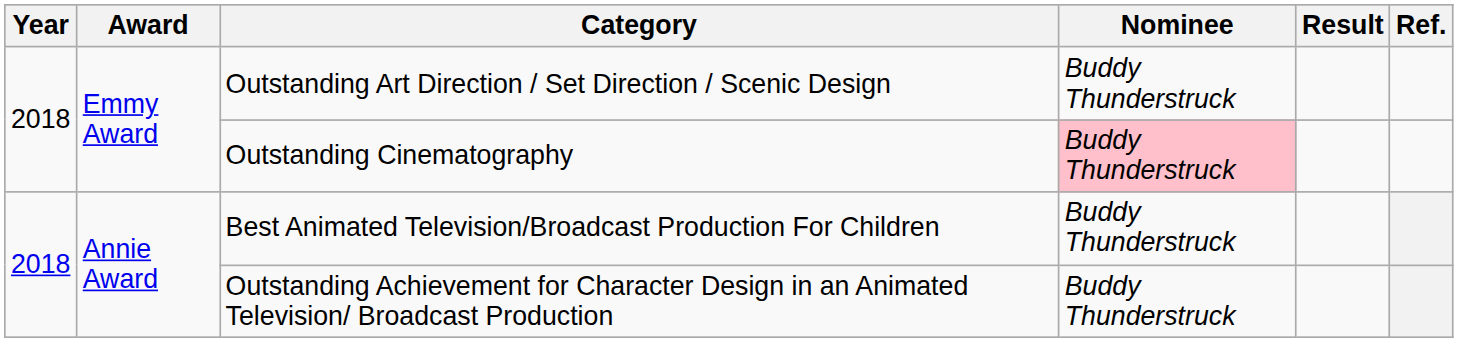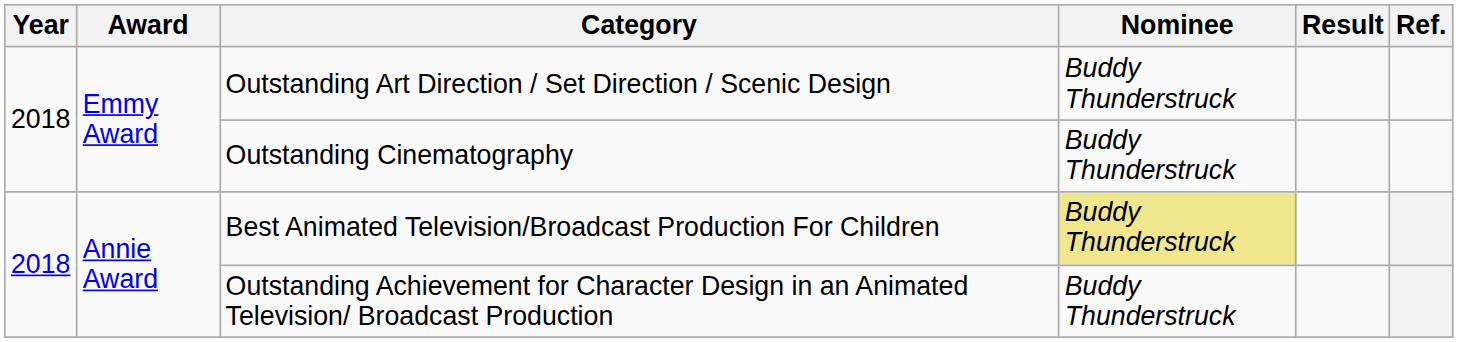(1150, 155) pink background -> (1150, 155) no background
(1150, 227) no background -> (1150, 227) khaki background
